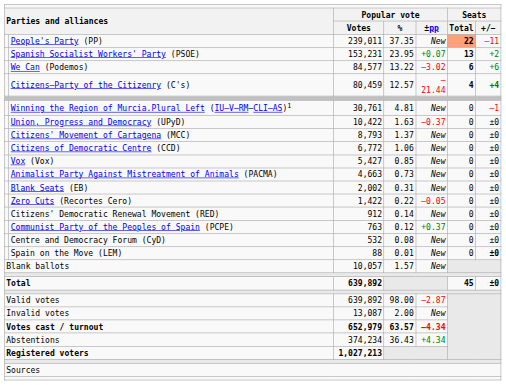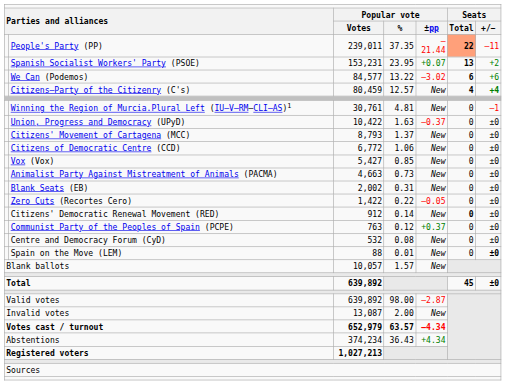(438, 41) New -> (433, 46) –21.44
(433, 85) –21.44 -> (438, 90) New
(471, 214) normal -> (471, 214) bold
